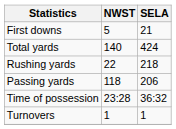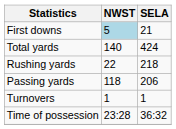(107, 30) no background -> (107, 30) lightblue background
rows swapped: (31, 115) <-> (53, 98)
